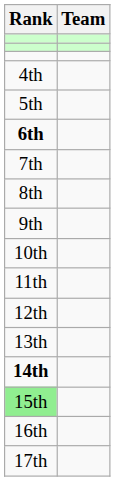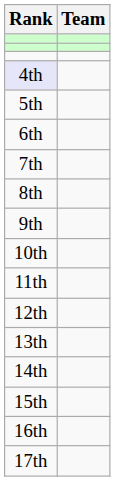(31, 74) no background -> (31, 74) lavender background
(31, 134) bold -> (31, 134) normal
(31, 371) bold -> (31, 371) normal
(31, 401) lightgreen background -> (31, 401) no background
